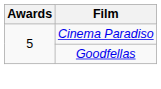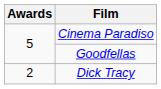+ row: (106, 73)
